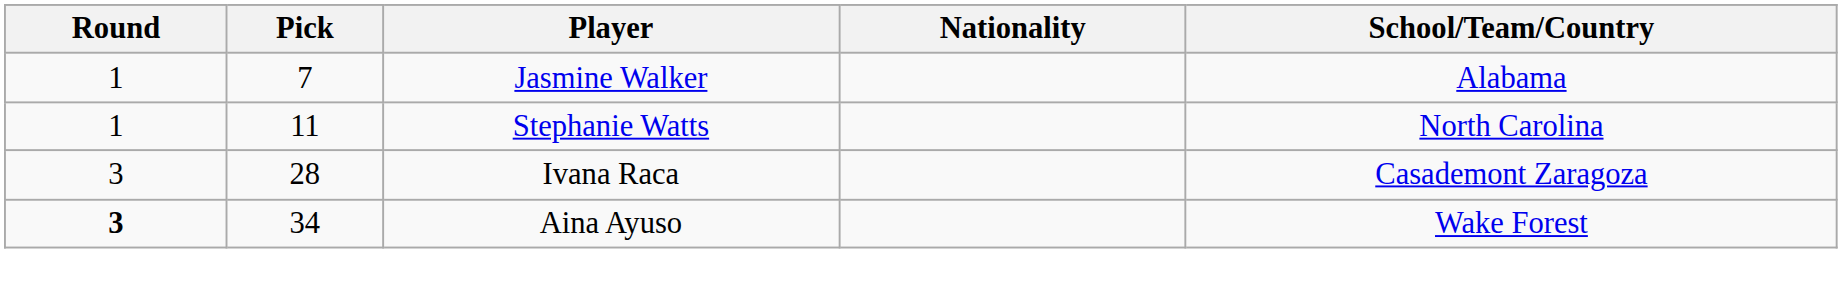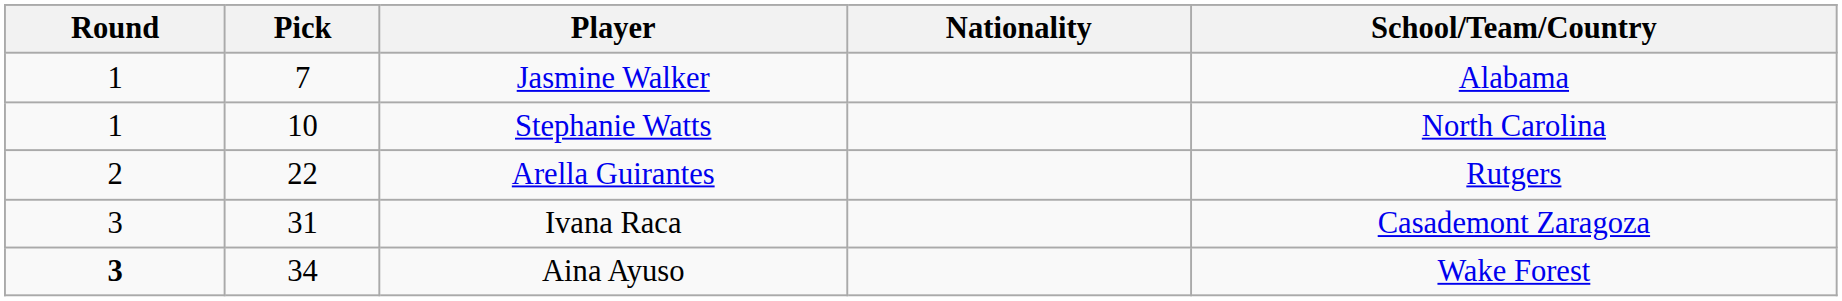(305, 125) 11 -> (303, 125) 10
+ row: (613, 174)
(305, 174) 28 -> (303, 222) 31
